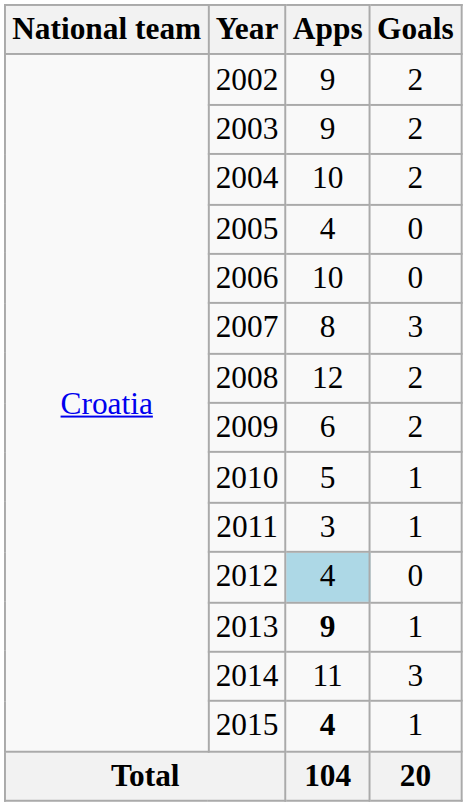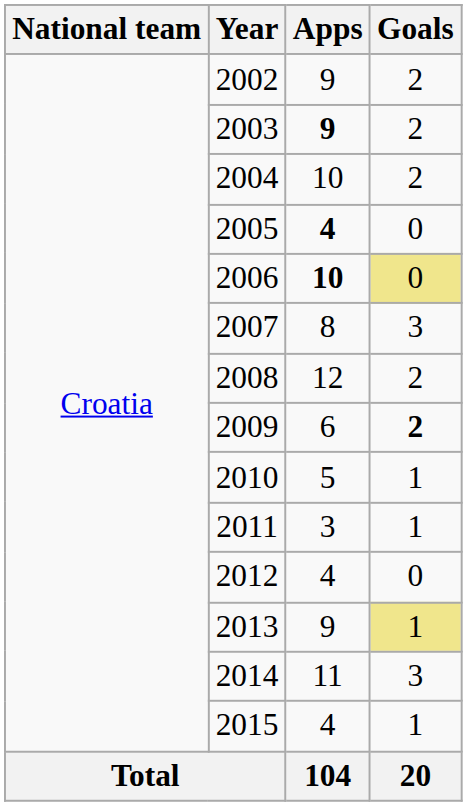(328, 128) normal -> (328, 128) bold
(328, 228) normal -> (328, 228) bold
(328, 278) normal -> (328, 278) bold
(415, 278) no background -> (415, 278) khaki background
(415, 427) normal -> (415, 427) bold
(328, 576) lightblue background -> (328, 576) no background
(328, 626) bold -> (328, 626) normal
(415, 626) no background -> (415, 626) khaki background
(328, 725) bold -> (328, 725) normal
